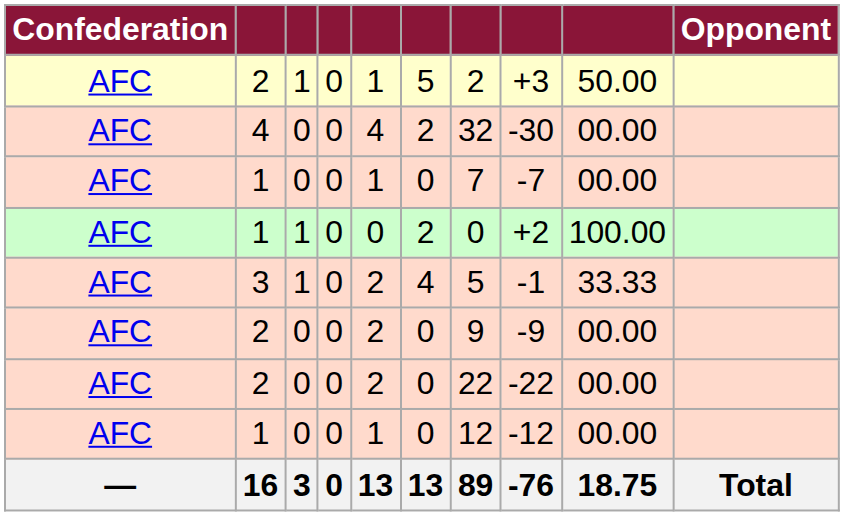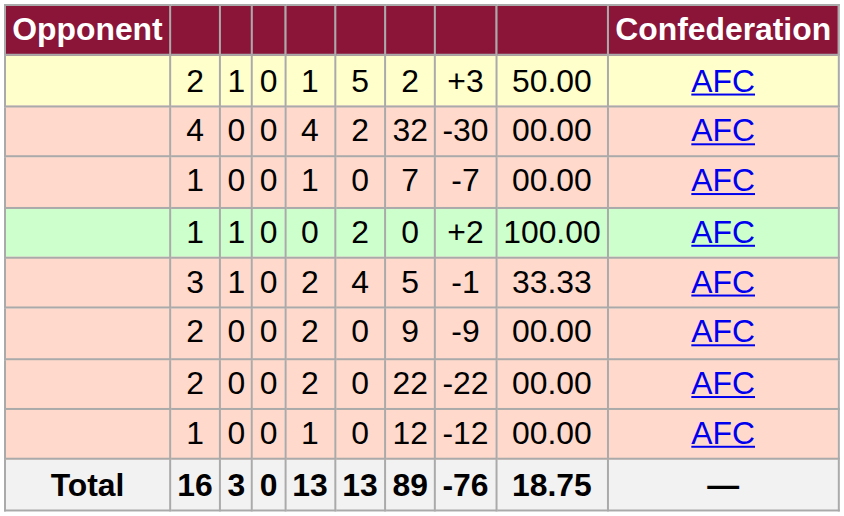columns swapped: (756, 29) <-> (120, 29)
